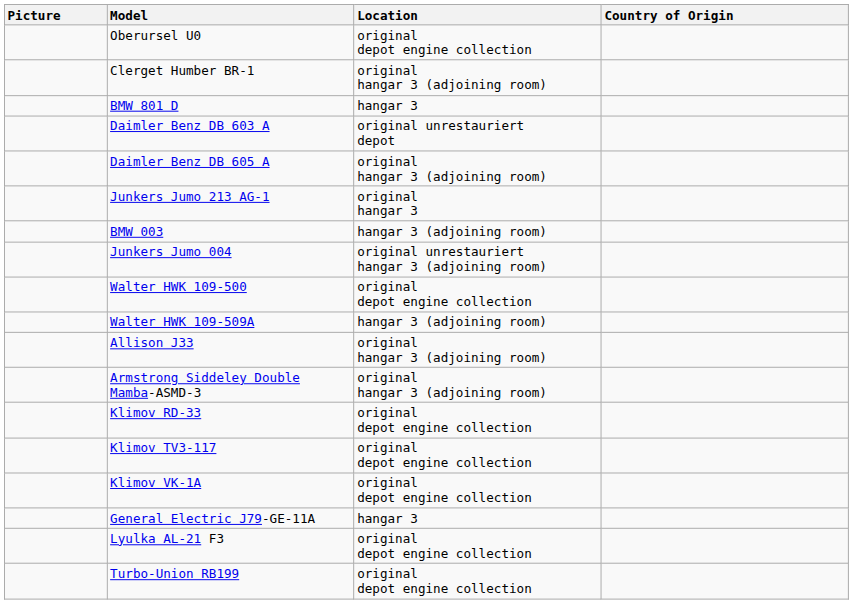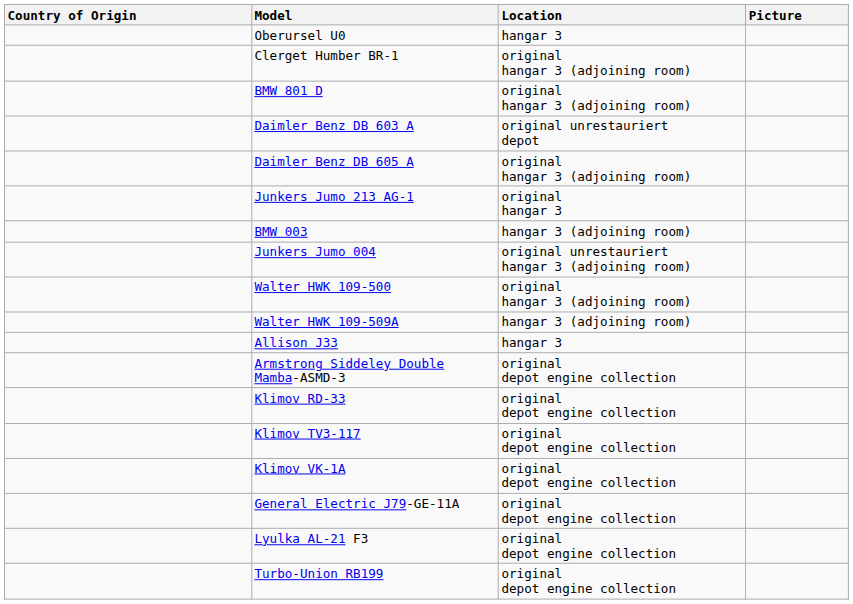columns swapped: (669, 15) <-> (34, 15)
(444, 43) original depot engine collection -> (532, 35) hangar 3
(388, 106) hangar 3 -> (596, 98) original hangar 3 (adjoining room)
(444, 294) original depot engine collection -> (596, 294) original hangar 3 (adjoining room)
(452, 350) original hangar 3 (adjoining room) -> (532, 343) hangar 3
(452, 385) original hangar 3 (adjoining room) -> (589, 371) original depot engine collection
(388, 518) hangar 3 -> (589, 511) original depot engine collection
